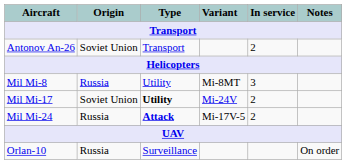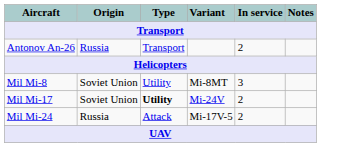(109, 47) Soviet Union -> (94, 47) Russia
(94, 82) Russia -> (109, 82) Soviet Union
(158, 116) bold -> (157, 116) normal
- row: (26, 151)
